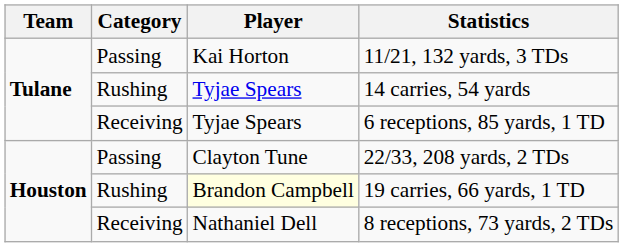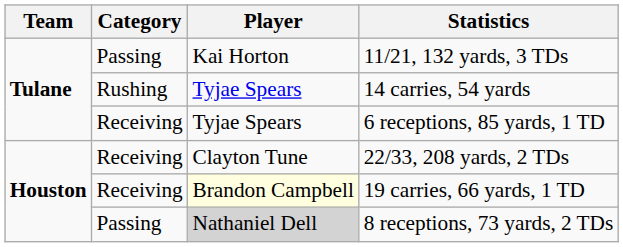(129, 156) Passing -> (140, 156) Receiving
(132, 190) Rushing -> (140, 190) Receiving
(140, 224) Receiving -> (129, 224) Passing
(255, 224) no background -> (255, 224) lightgrey background
